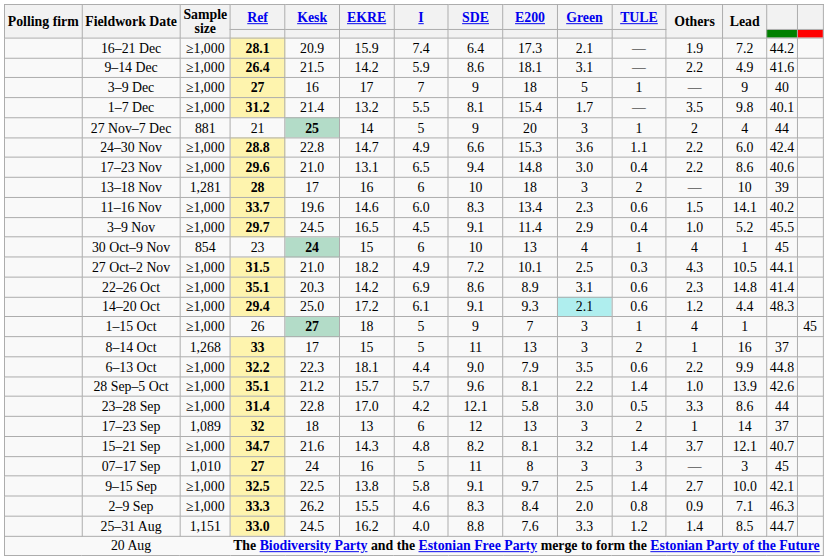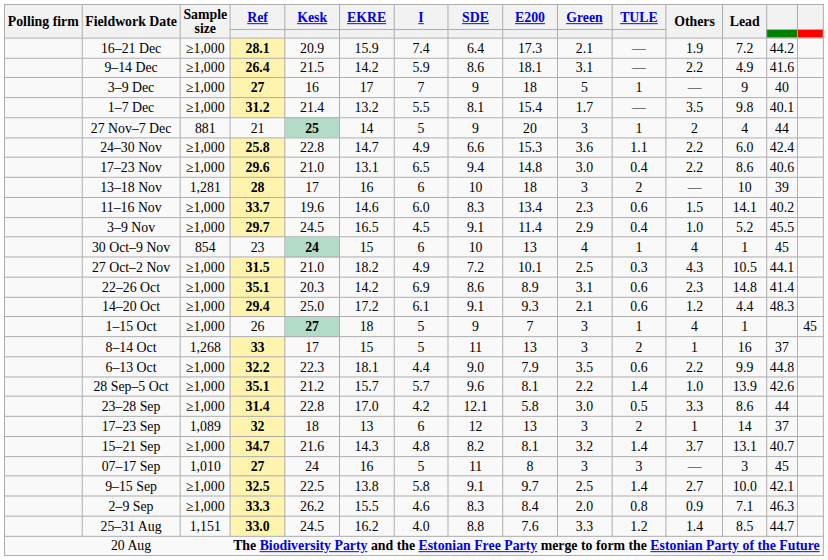(258, 148) 28.8 -> (258, 148) 25.8
(584, 307) paleturquoise background -> (584, 307) no background
(745, 447) 12.1 -> (745, 447) 13.1
